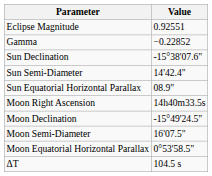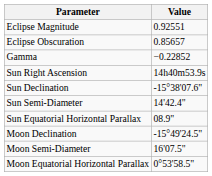+ row: (45, 42)
+ row: (47, 73)
- row: (51, 103)
- row: (13, 164)
